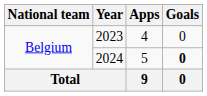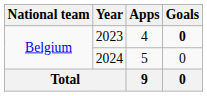(182, 36) normal -> (182, 36) bold
(182, 58) bold -> (182, 58) normal
